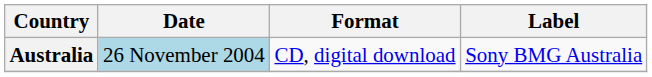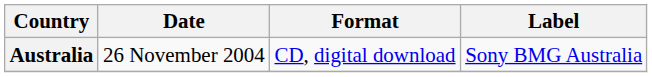(184, 54) lightblue background -> (184, 54) no background
